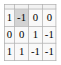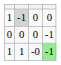(35, 34) 1 -> (35, 34) 0
(35, 51) -1 -> (35, 51) -0
(49, 51) no background -> (49, 51) lightgreen background
